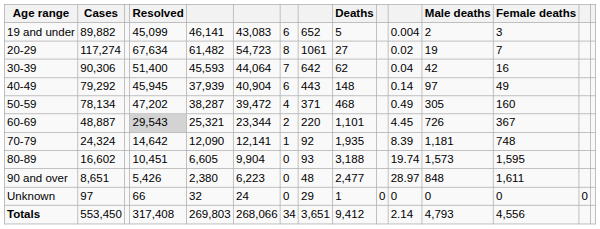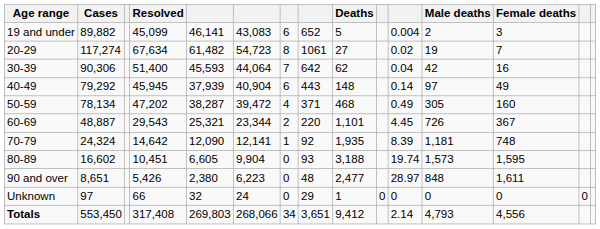(150, 123) lightgrey background -> (150, 123) no background
